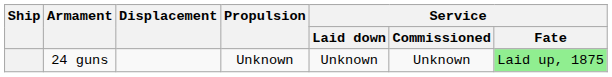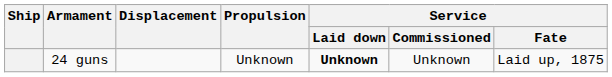(349, 60) normal -> (349, 60) bold
(551, 60) lightgreen background -> (551, 60) no background
